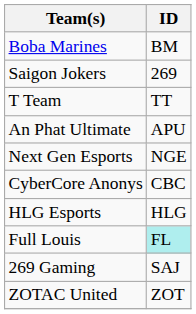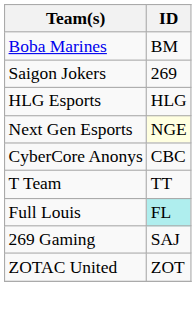rows swapped: (55, 211) <-> (35, 101)
- row: (70, 128)
(169, 156) no background -> (169, 128) lightyellow background
